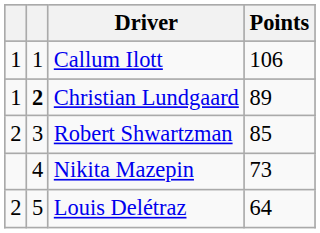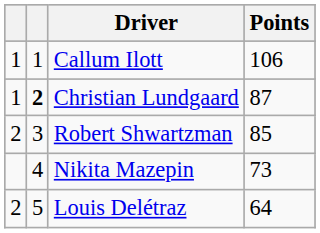(261, 96) 89 -> (261, 96) 87
